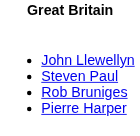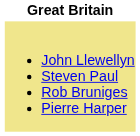(70, 85) no background -> (70, 85) khaki background
